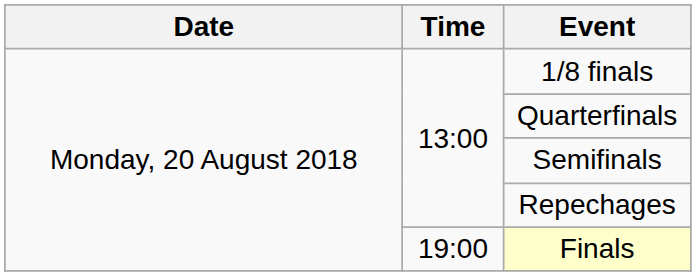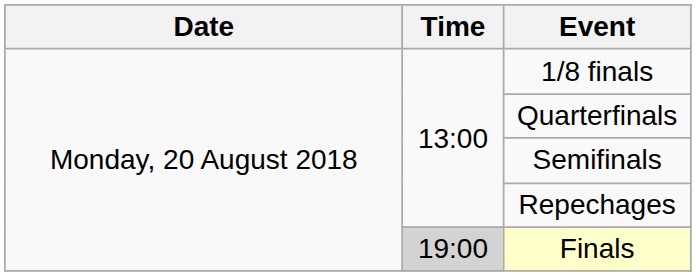(453, 248) no background -> (453, 248) lightgrey background
